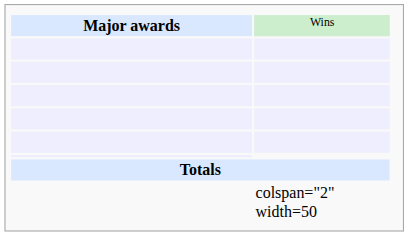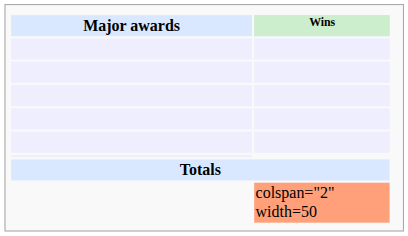(322, 22) normal -> (322, 22) bold
(295, 202) no background -> (295, 202) lightsalmon background
